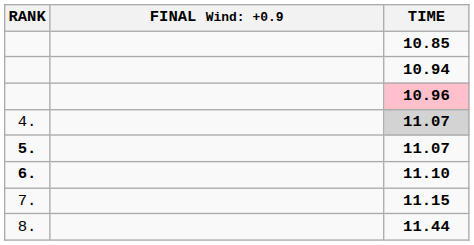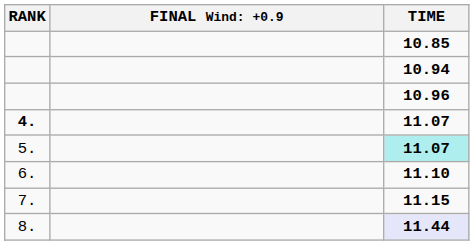(426, 96) pink background -> (426, 96) no background
(27, 122) normal -> (27, 122) bold
(426, 122) lightgrey background -> (426, 122) no background
(27, 148) bold -> (27, 148) normal
(426, 148) no background -> (426, 148) paleturquoise background
(27, 174) bold -> (27, 174) normal
(426, 227) no background -> (426, 227) lavender background
